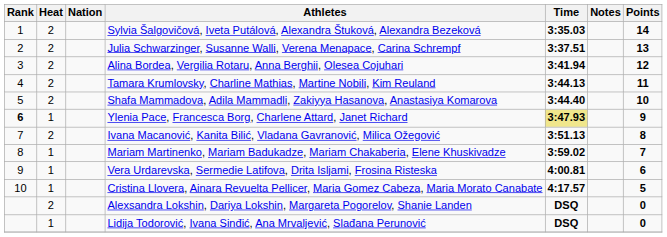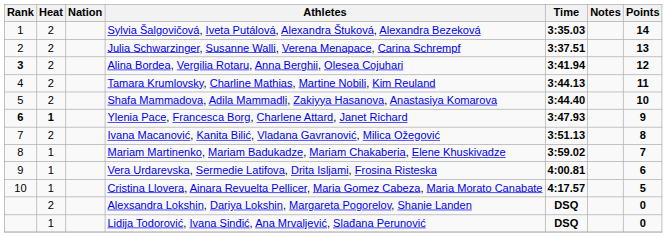(20, 65) normal -> (20, 65) bold
(51, 118) normal -> (51, 118) bold
(566, 118) khaki background -> (566, 118) no background
